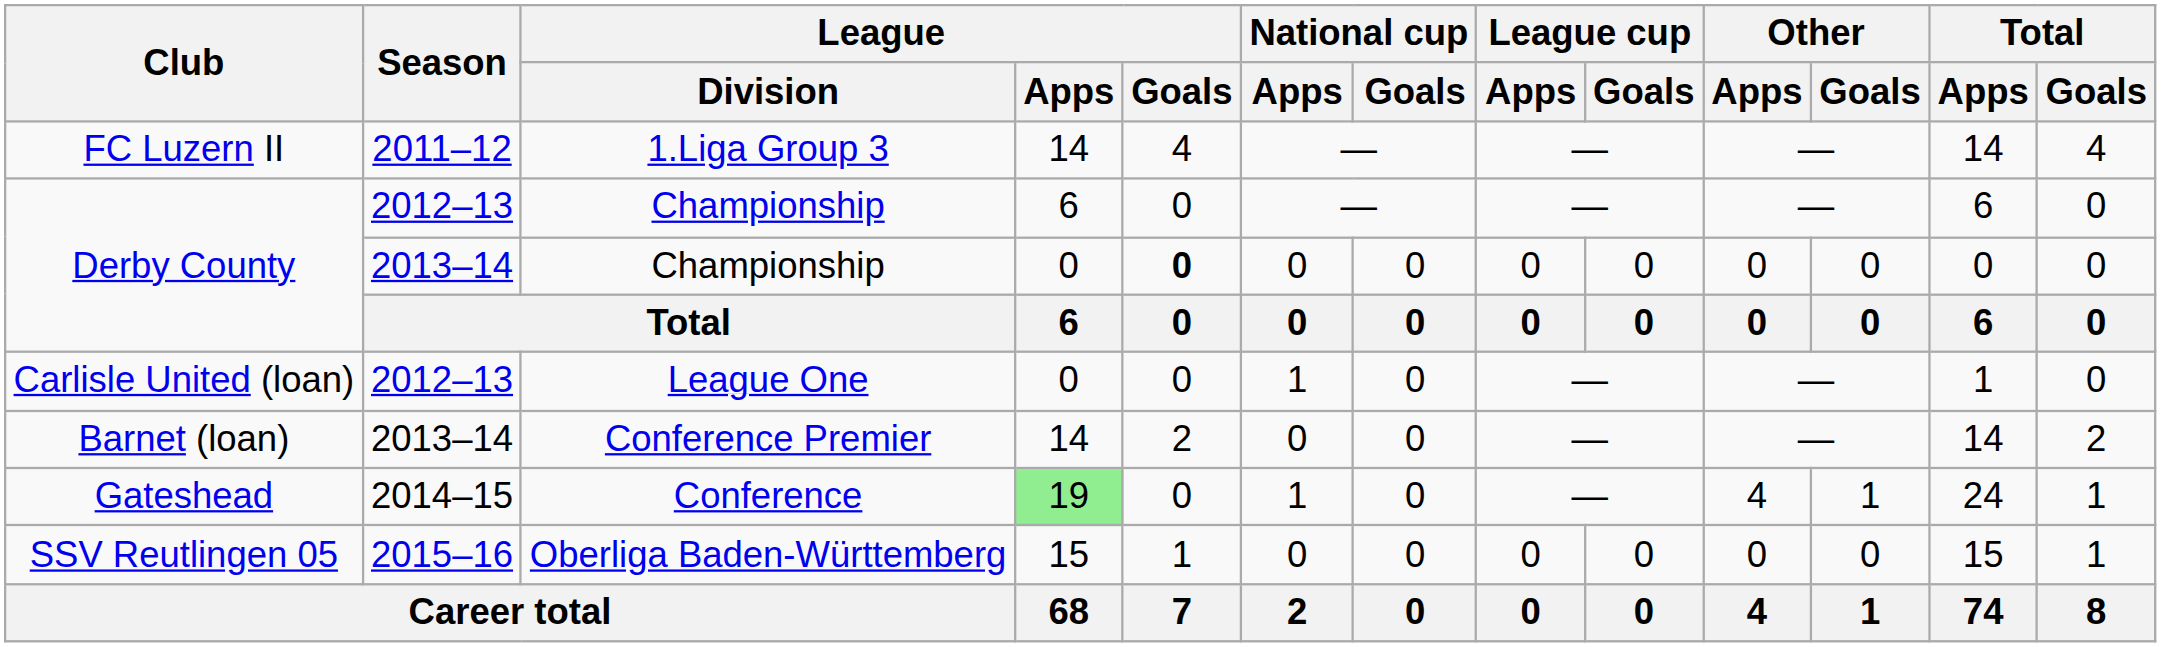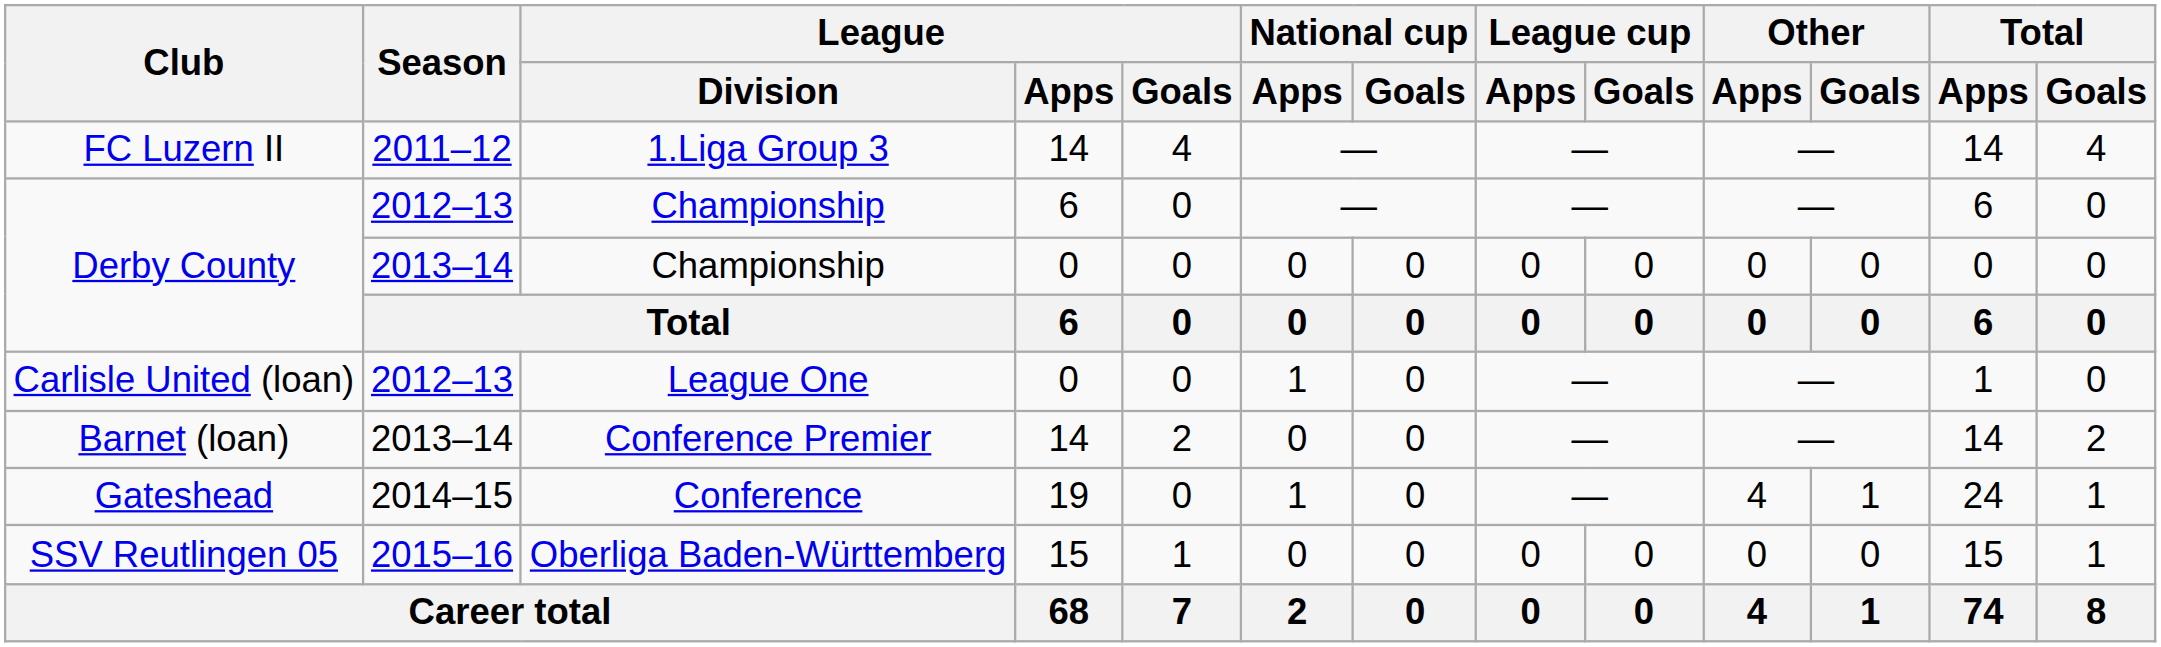(1182, 264) bold -> (1182, 264) normal
(1069, 496) lightgreen background -> (1069, 496) no background
